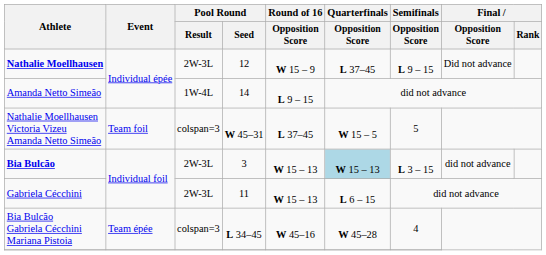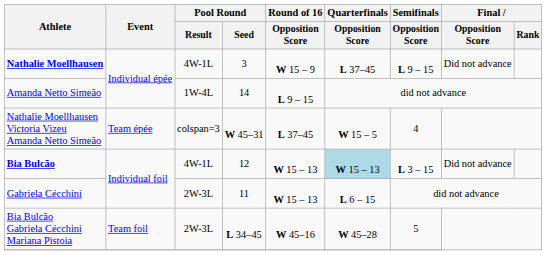(198, 64) 2W-3L -> (198, 64) 4W-1L
(244, 64) 12 -> (244, 64) 3
(128, 129) Team foil -> (130, 129) Team épée
(416, 129) 5 -> (416, 129) 4
(198, 164) 2W-3L -> (198, 164) 4W-1L
(244, 164) 3 -> (244, 164) 12
(478, 164) did not advance -> (478, 164) Did not advance
(130, 229) Team épée -> (128, 229) Team foil
(198, 229) colspan=3 -> (198, 229) 2W-3L
(416, 229) 4 -> (416, 229) 5
